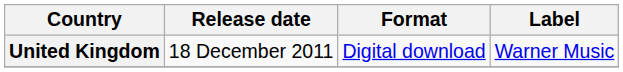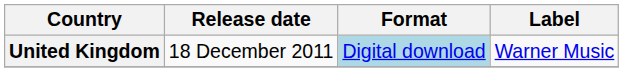(414, 50) no background -> (414, 50) lightblue background
